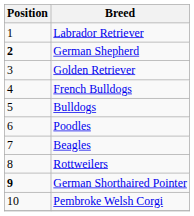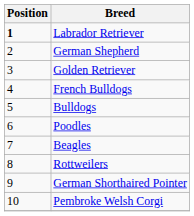(10, 32) normal -> (10, 32) bold
(10, 51) bold -> (10, 51) normal
(10, 182) bold -> (10, 182) normal
